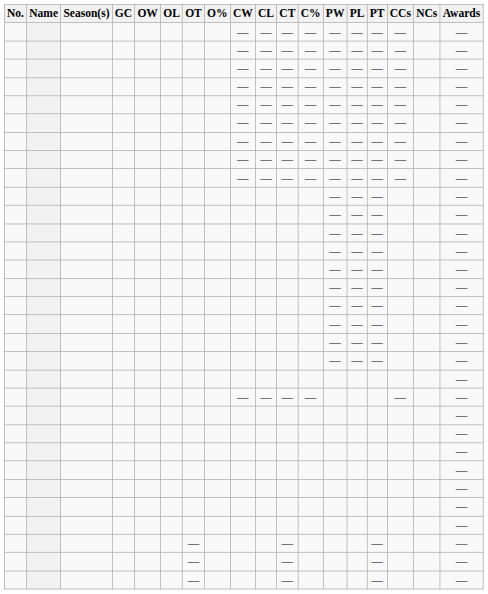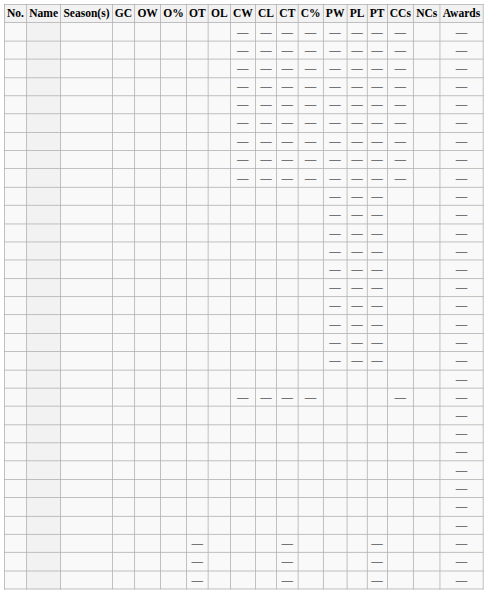columns swapped: (172, 13) <-> (217, 13)
